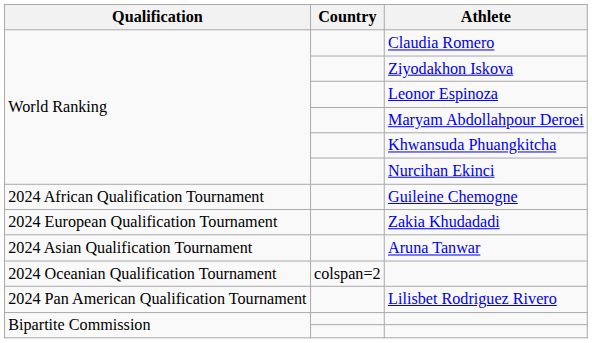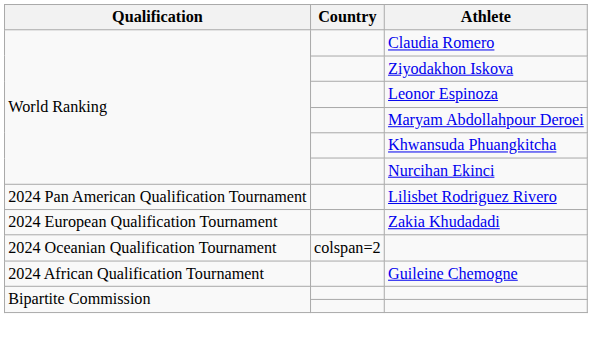rows swapped: (136, 196) <-> (157, 299)
- row: (130, 247)
